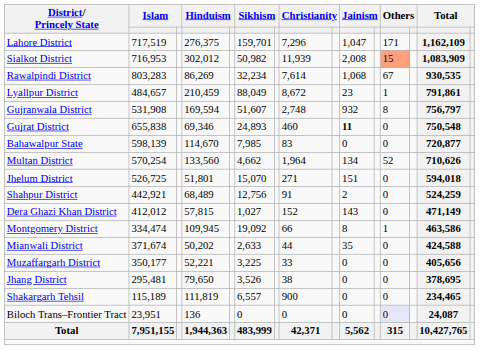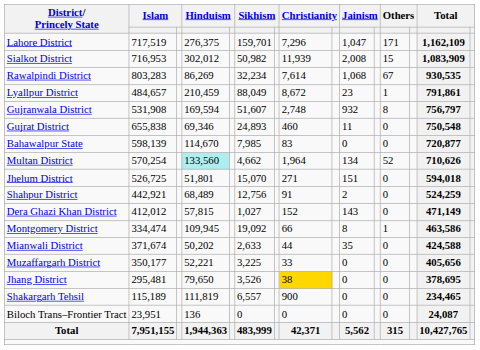(388, 59) lightsalmon background -> (388, 59) no background
(347, 127) bold -> (347, 127) normal
(202, 161) no background -> (202, 161) paleturquoise background
(287, 280) no background -> (287, 280) gold background
(385, 314) lavender background -> (385, 314) no background
